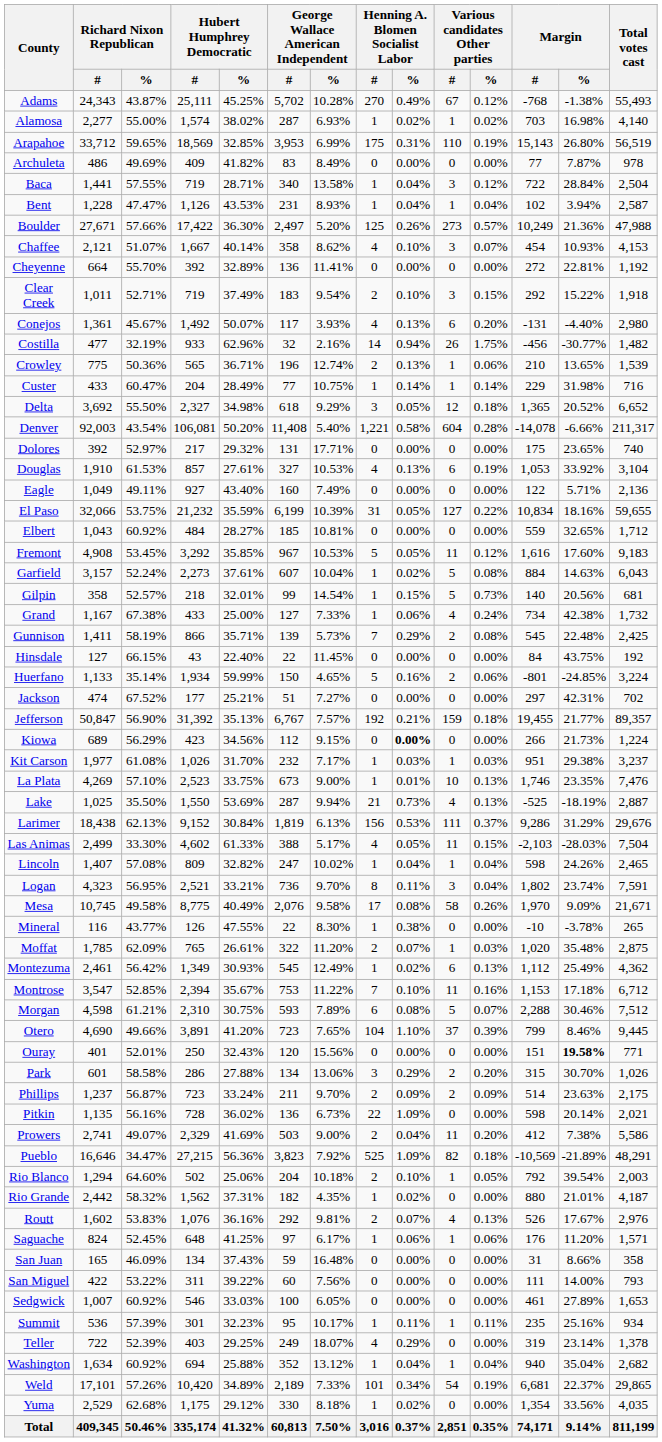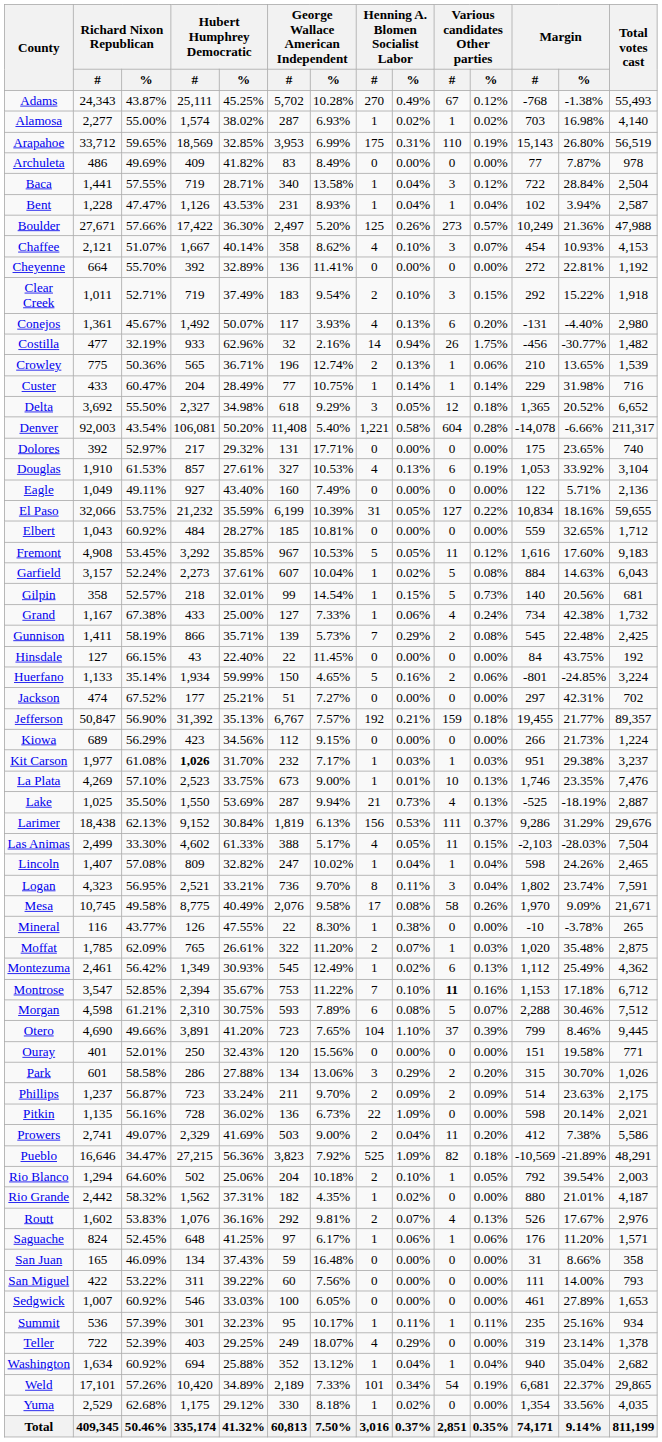(413, 739) bold -> (413, 739) normal
(195, 760) normal -> (195, 760) bold
(452, 989) normal -> (452, 989) bold
(584, 1051) bold -> (584, 1051) normal
